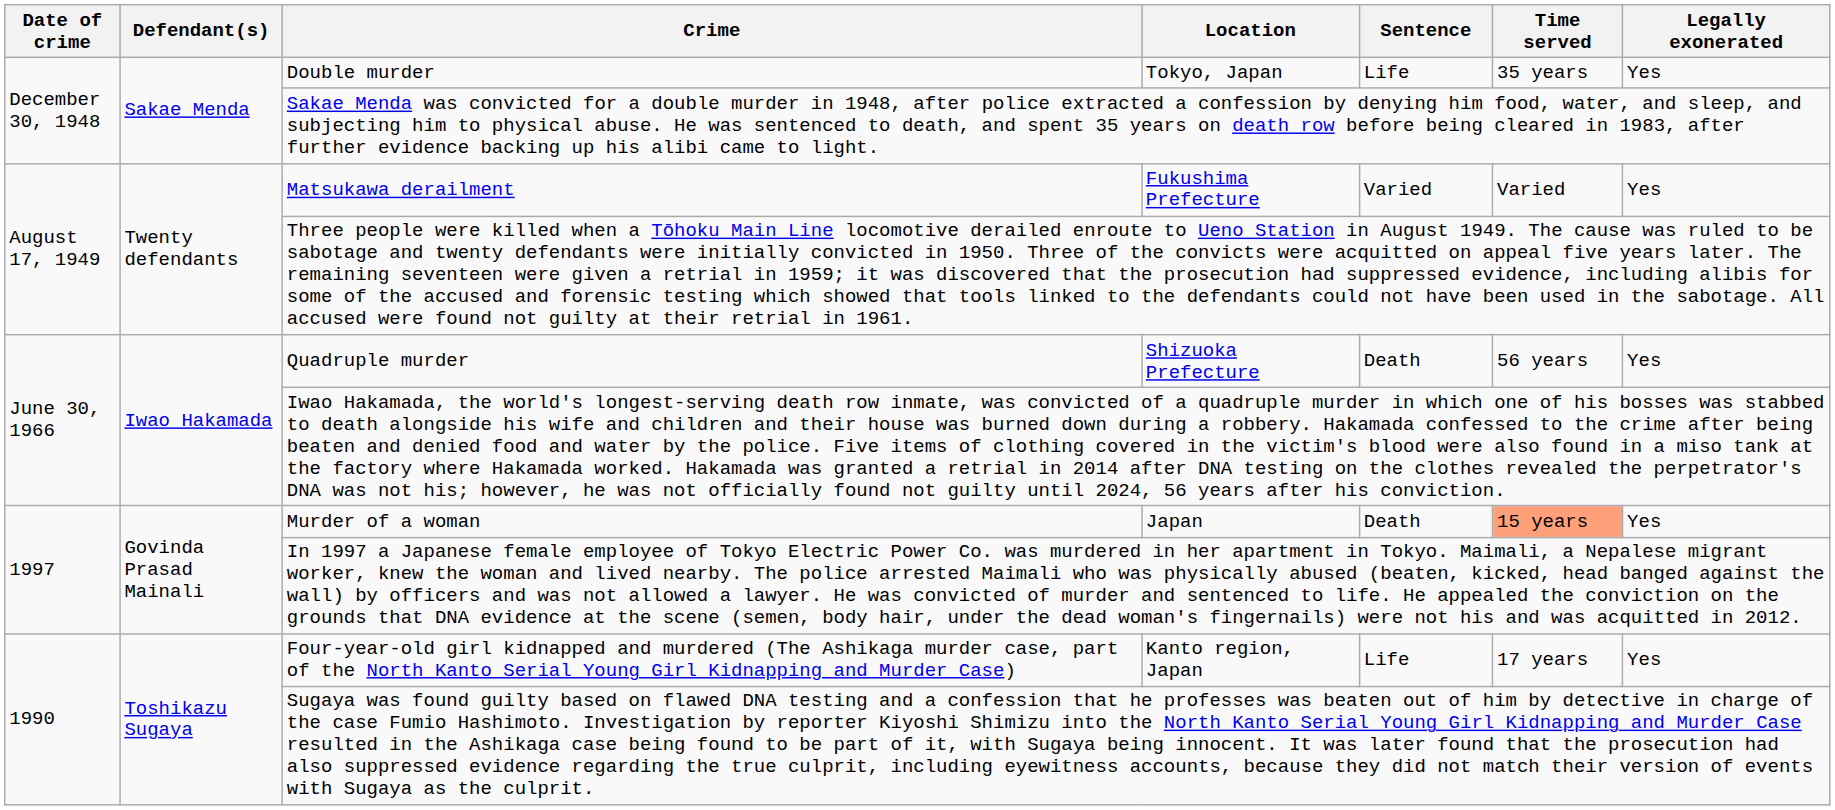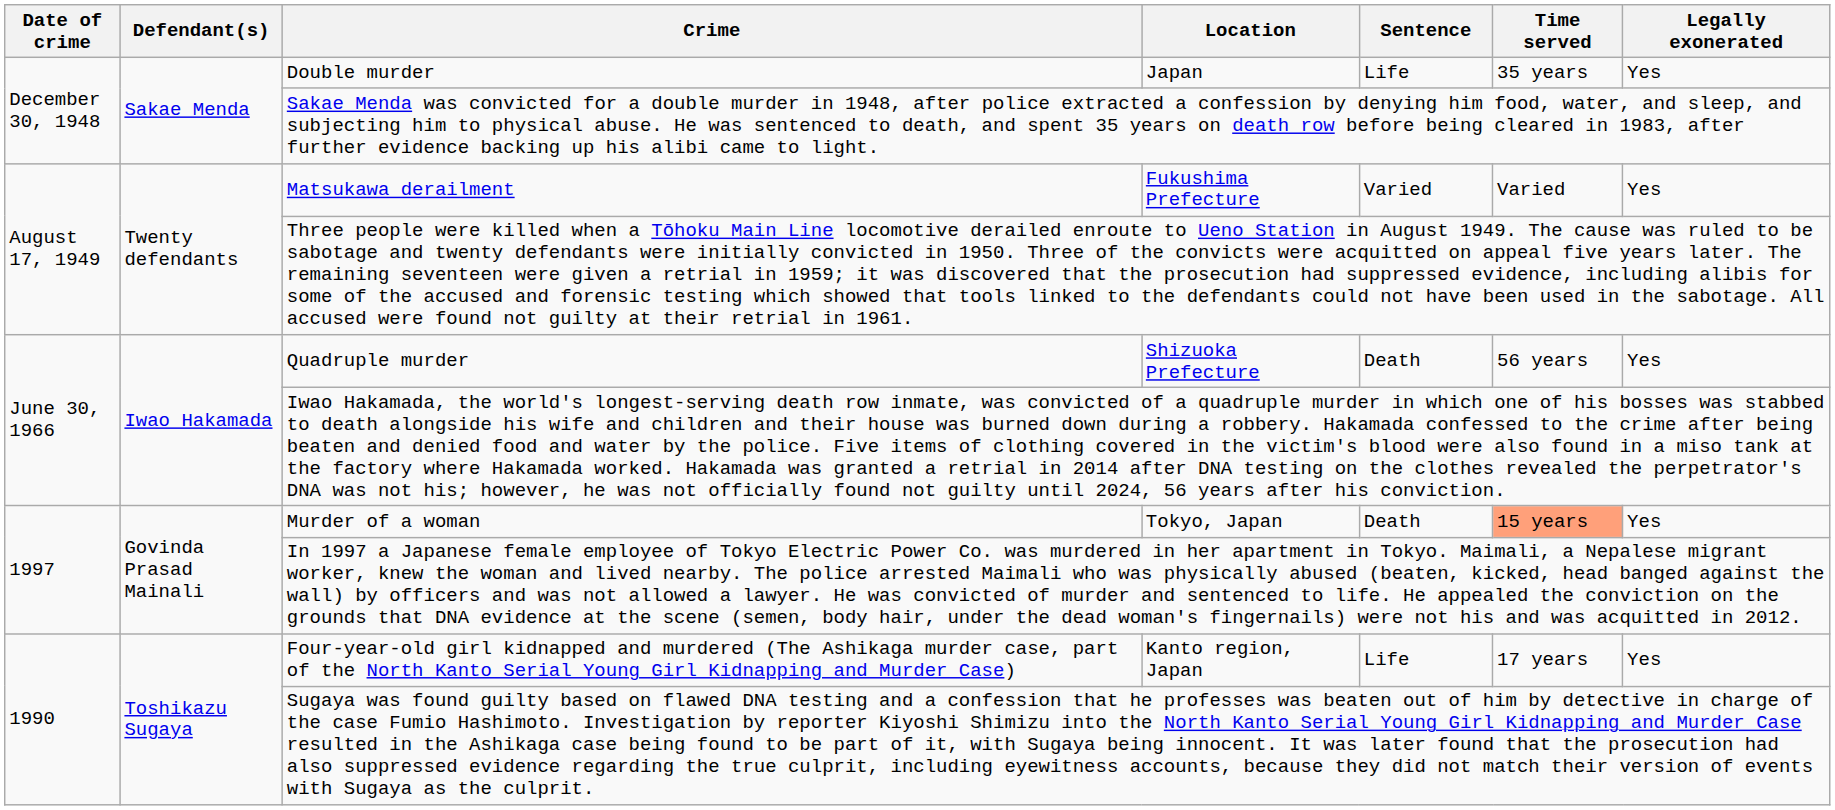(1214, 73) Tokyo, Japan -> (1174, 73) Japan
(1174, 521) Japan -> (1214, 521) Tokyo, Japan
